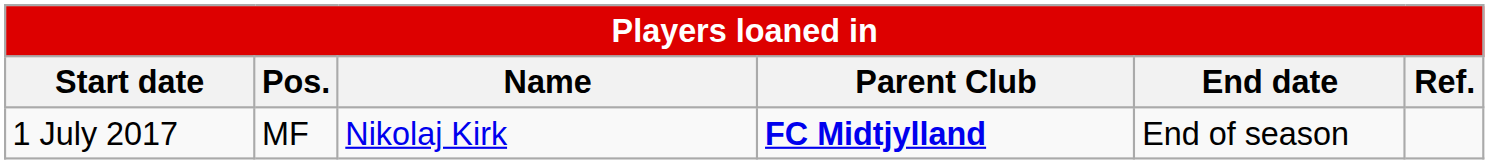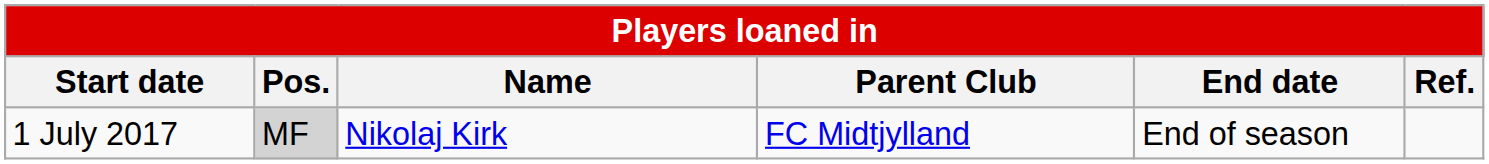(285, 133) no background -> (285, 133) lightgrey background
(876, 133) bold -> (868, 133) normal
